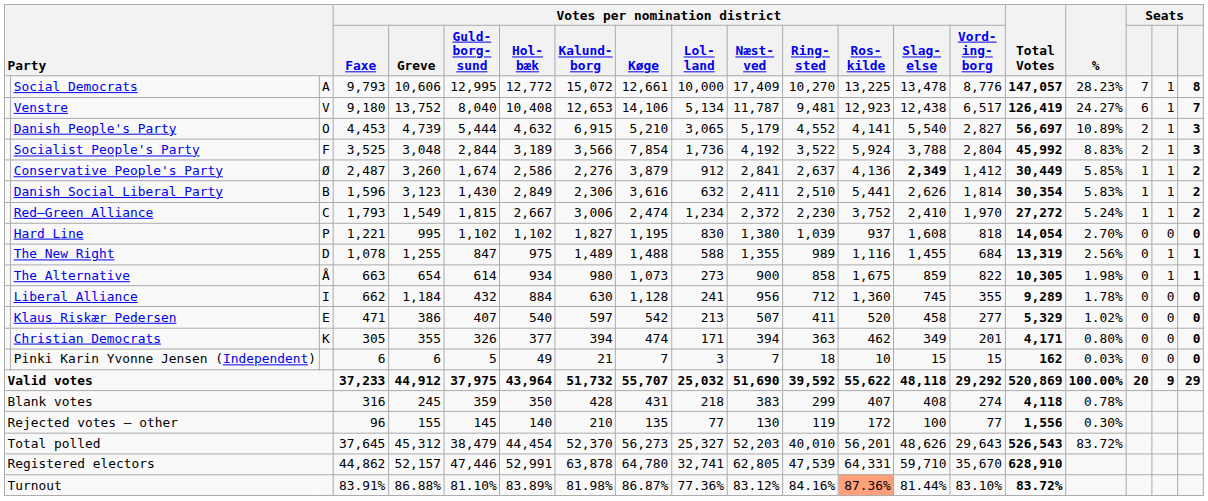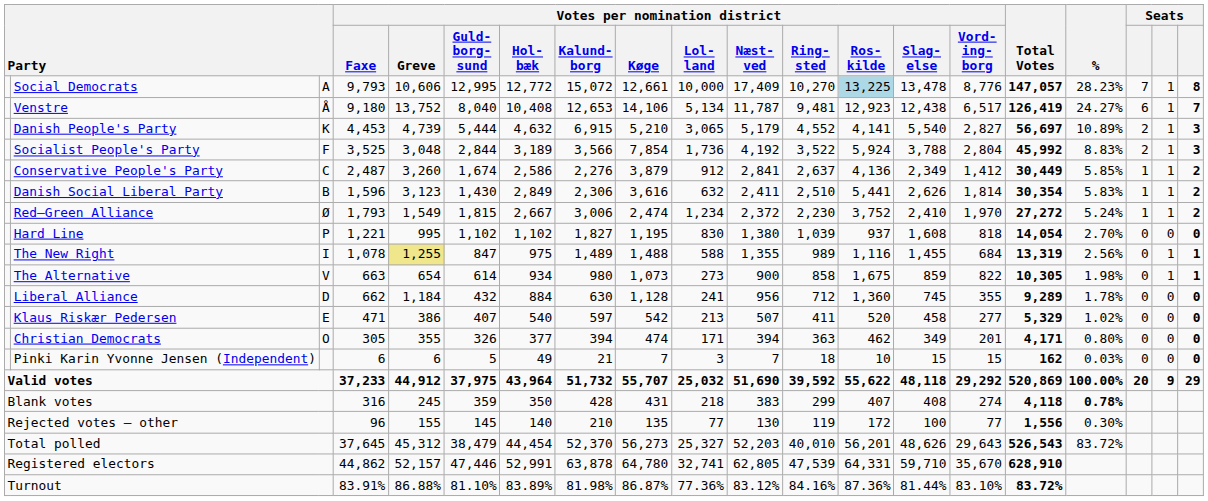(868, 87) no background -> (868, 87) lightblue background
(326, 108) V -> (326, 108) Å
(326, 129) O -> (326, 129) K
(326, 171) Ø -> (326, 171) C
(927, 171) bold -> (927, 171) normal
(326, 212) C -> (326, 212) Ø
(326, 254) D -> (326, 254) I
(422, 254) no background -> (422, 254) khaki background
(326, 275) Å -> (326, 275) V
(326, 296) I -> (326, 296) D
(326, 338) K -> (326, 338) O
(1103, 401) normal -> (1103, 401) bold
(868, 485) lightsalmon background -> (868, 485) no background
